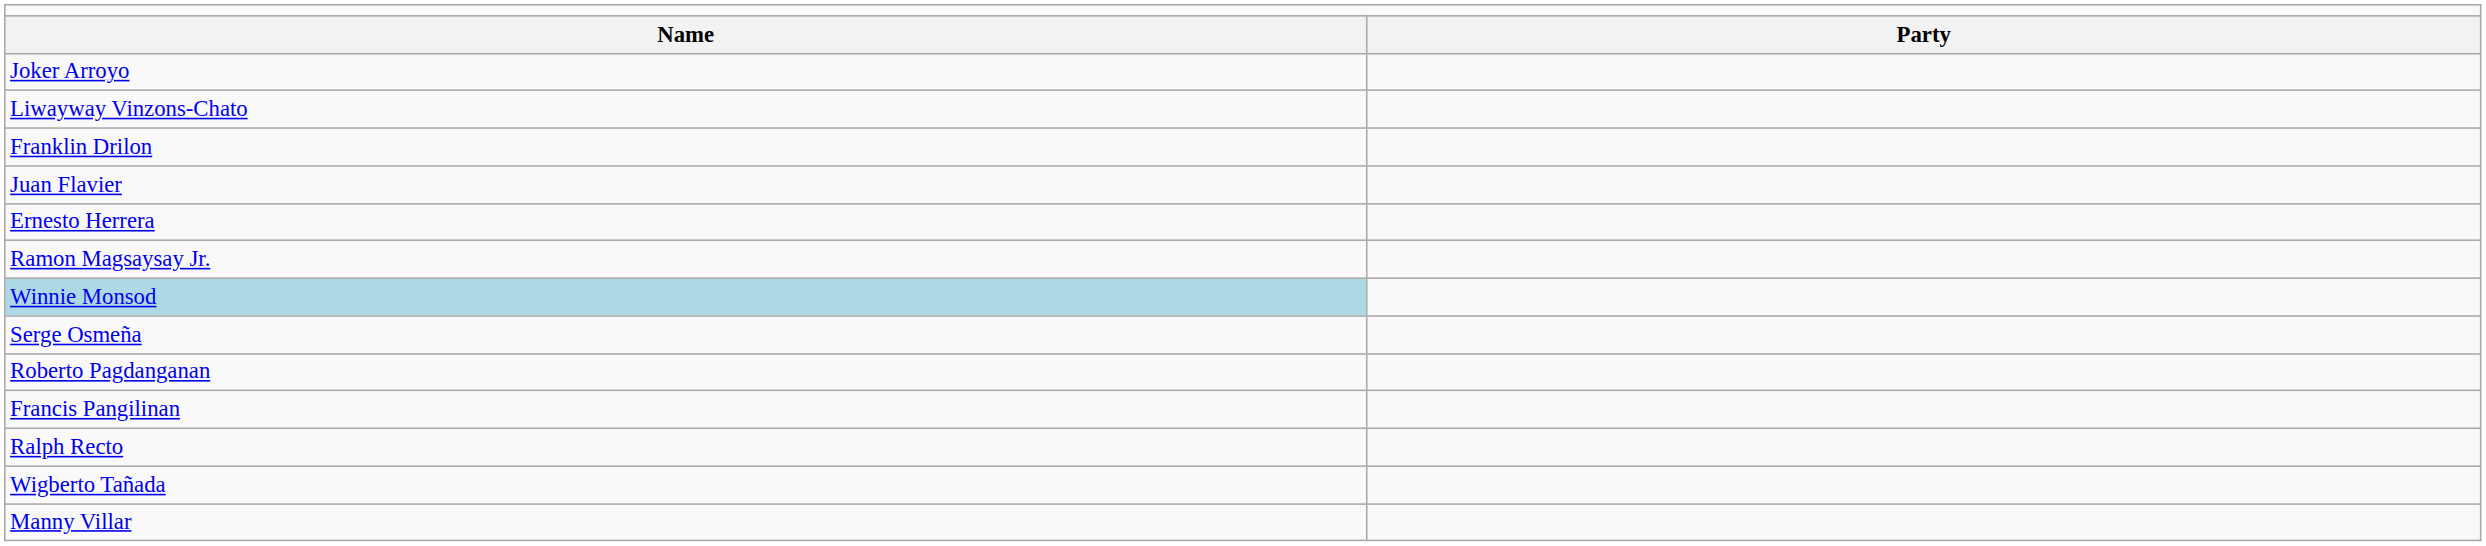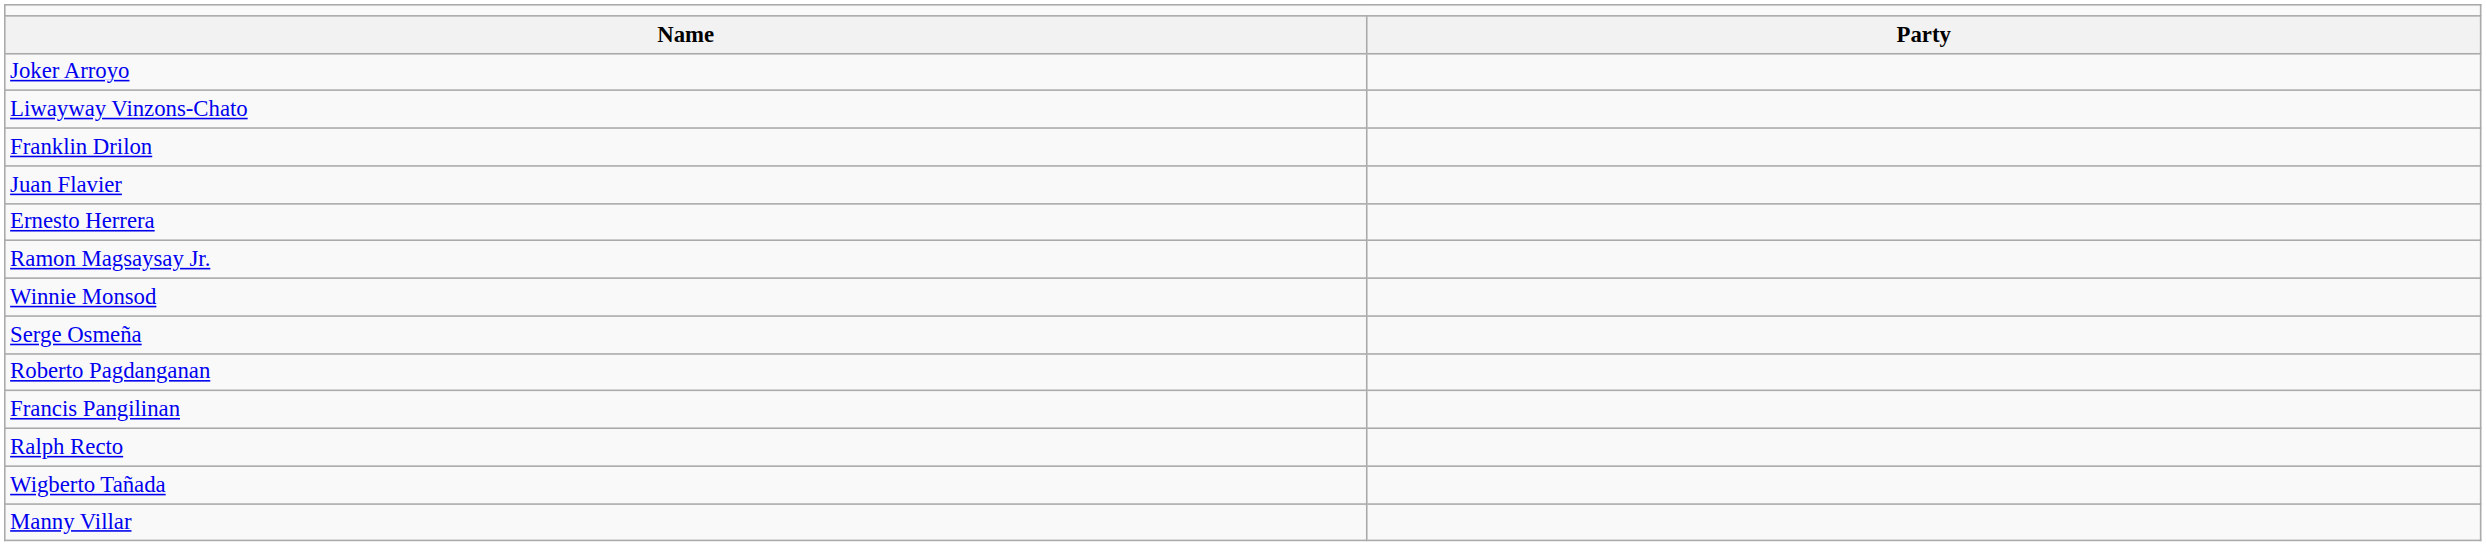(83, 296) lightblue background -> (83, 296) no background
